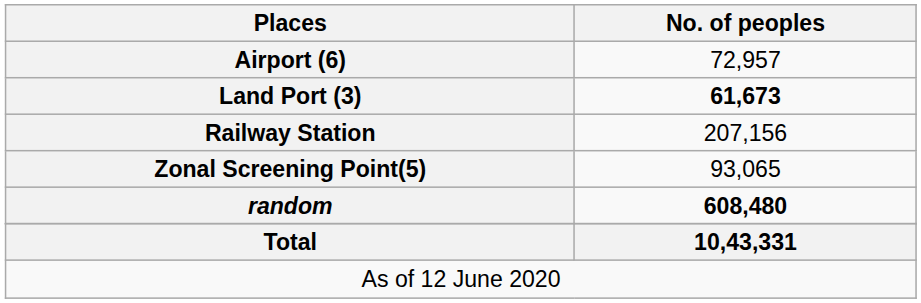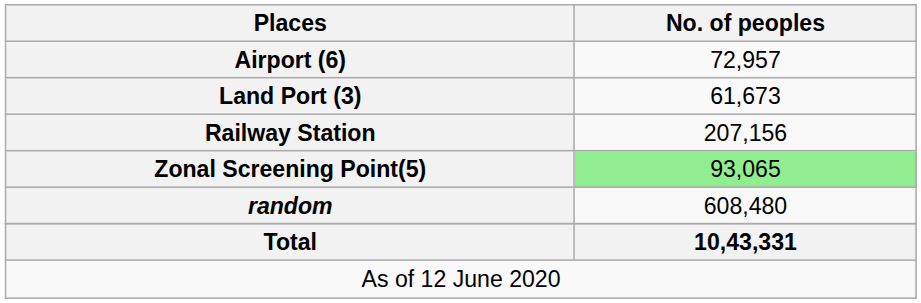(745, 96) bold -> (745, 96) normal
(745, 169) no background -> (745, 169) lightgreen background
(745, 206) bold -> (745, 206) normal
